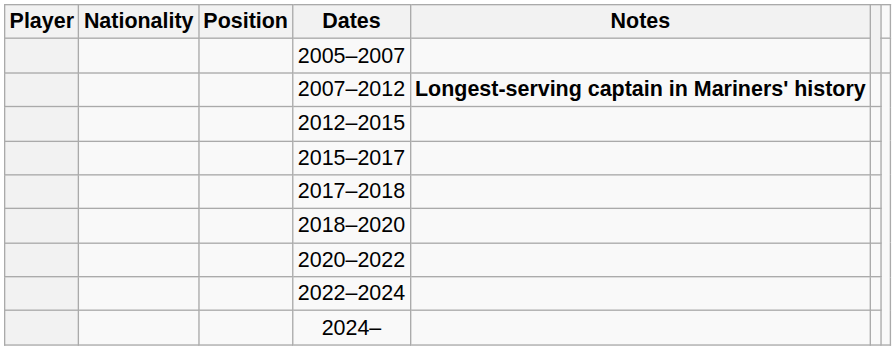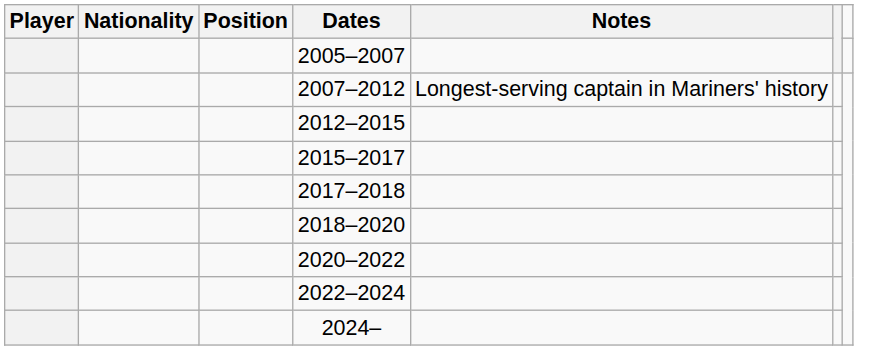(640, 89) bold -> (621, 89) normal
